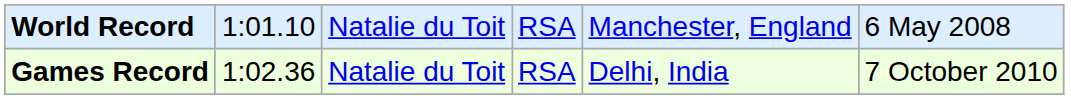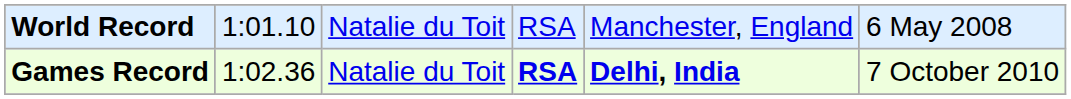(547, 71) normal -> (548, 71) bold
(659, 71) normal -> (665, 71) bold
